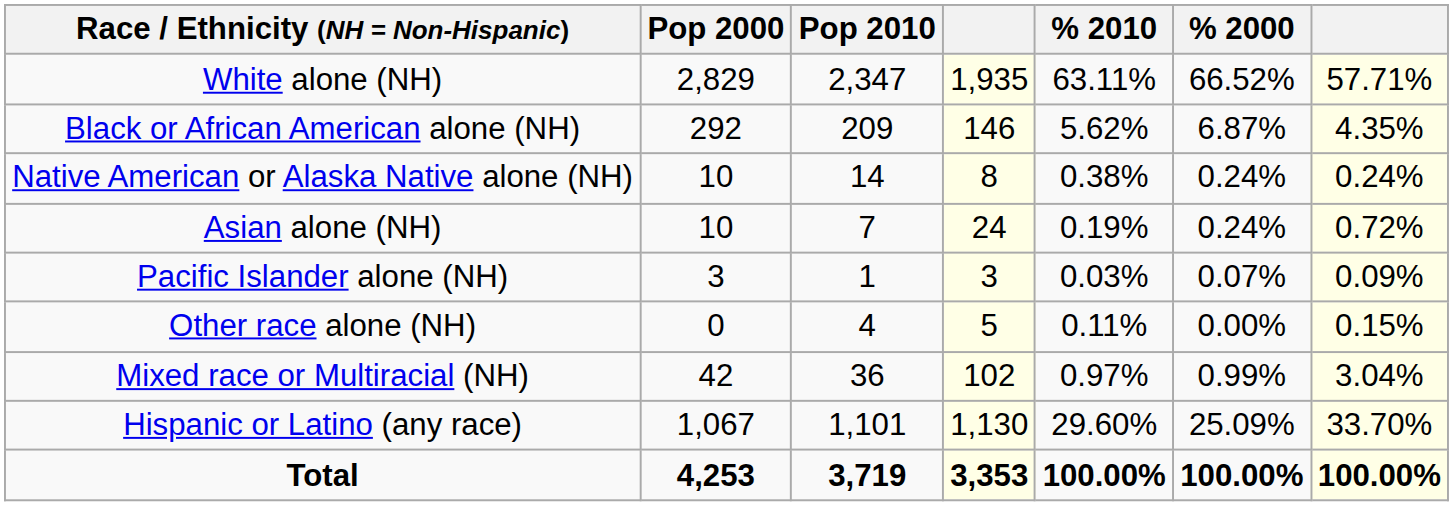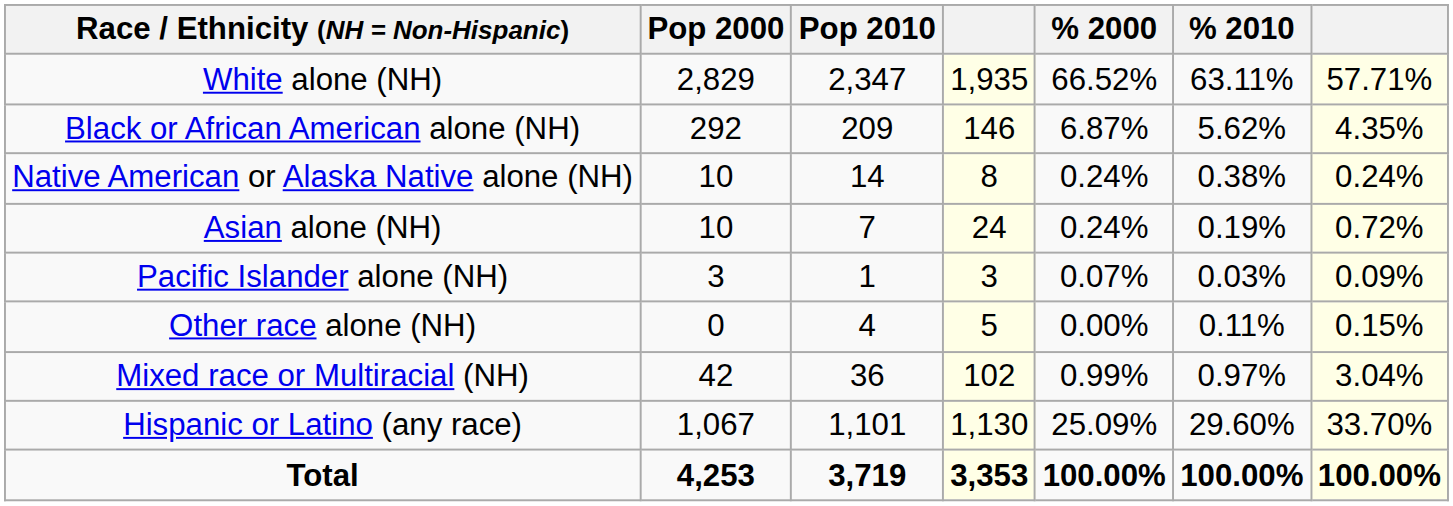columns swapped: (1242, 29) <-> (1104, 29)
